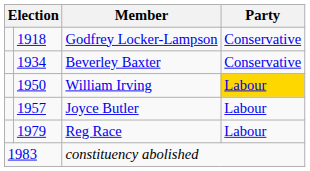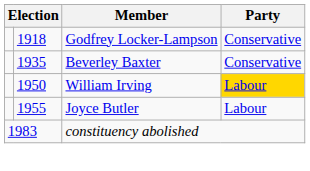(31, 62) 1934 -> (31, 62) 1935
(31, 108) 1957 -> (31, 108) 1955
- row: (94, 131)
